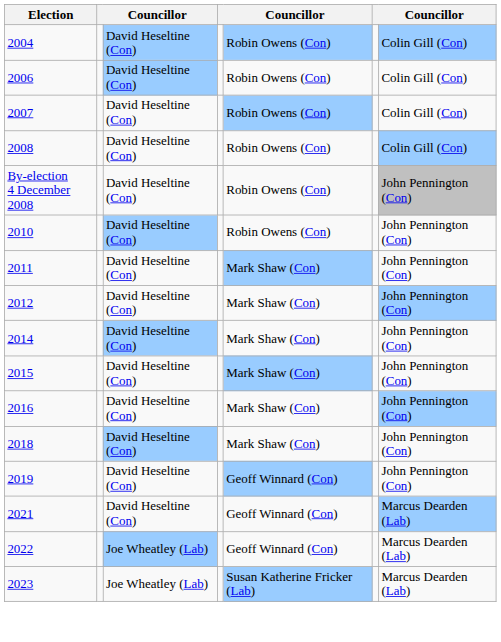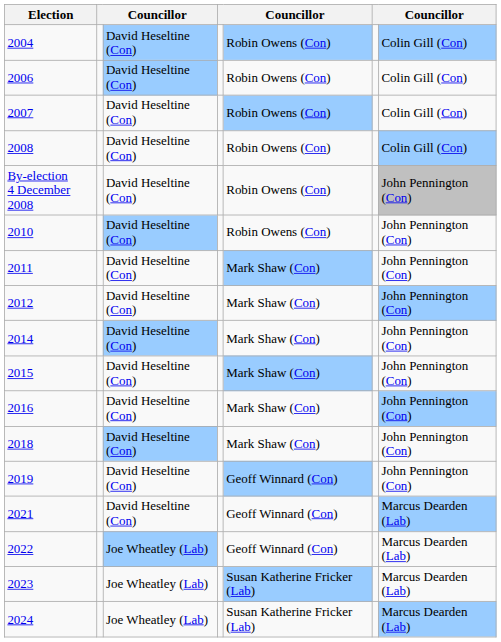+ row: (20, 619)
